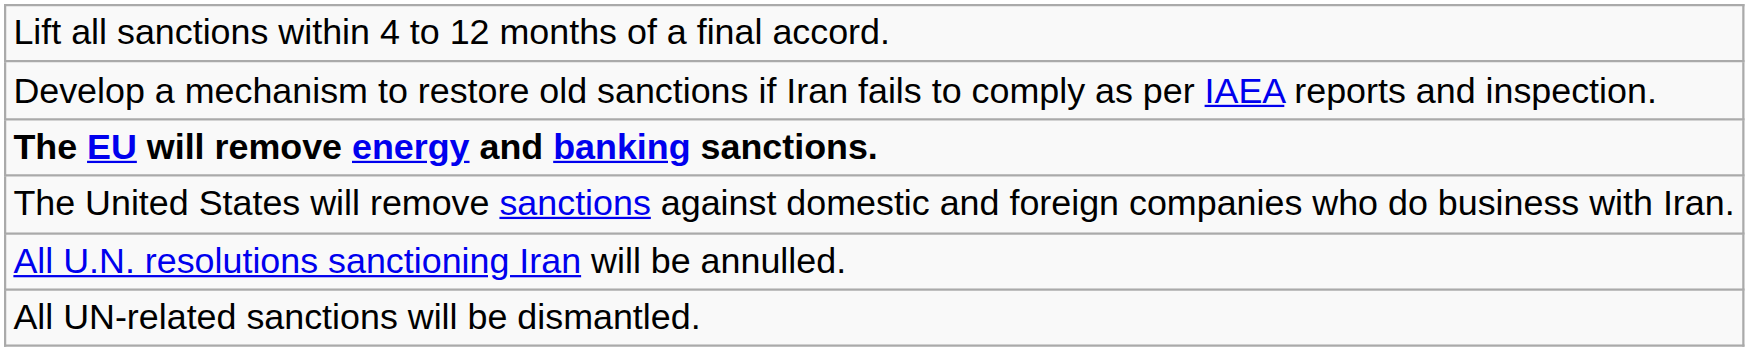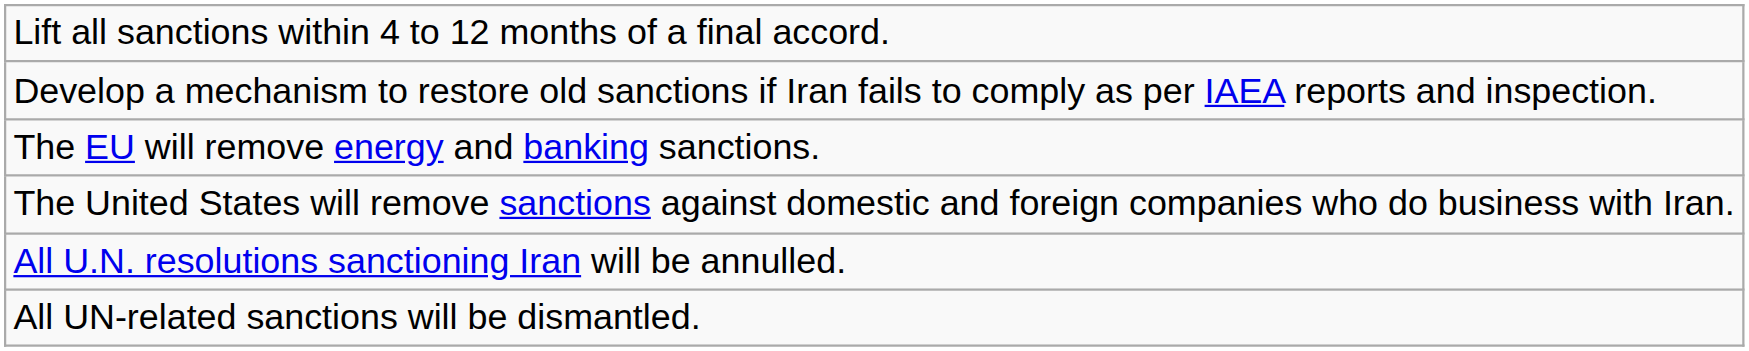(446, 146) bold -> (417, 146) normal
